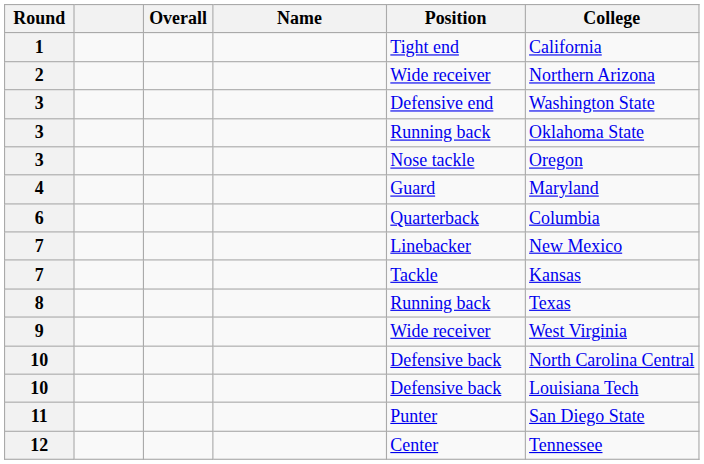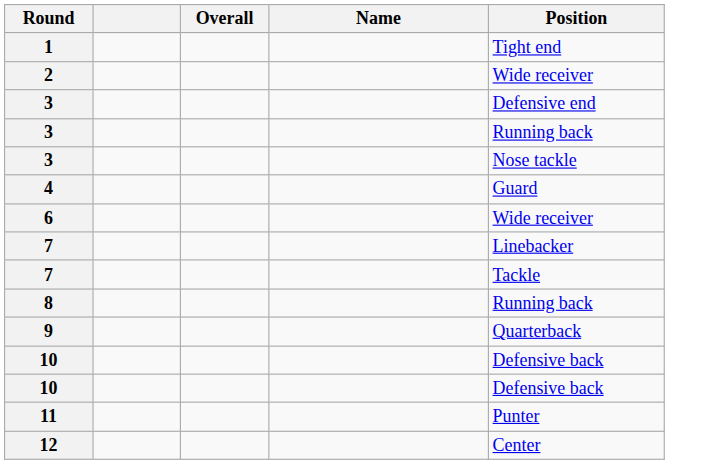- column: (612, 18)
(435, 217) Quarterback -> (543, 217) Wide receiver
(440, 331) Wide receiver -> (537, 331) Quarterback
